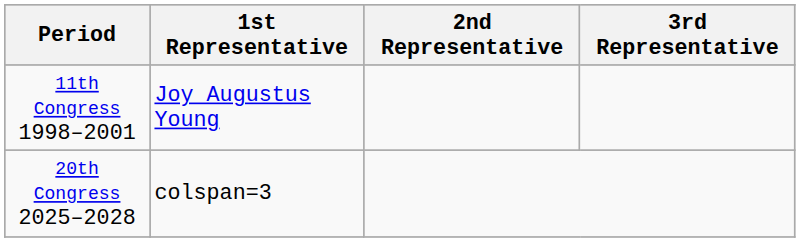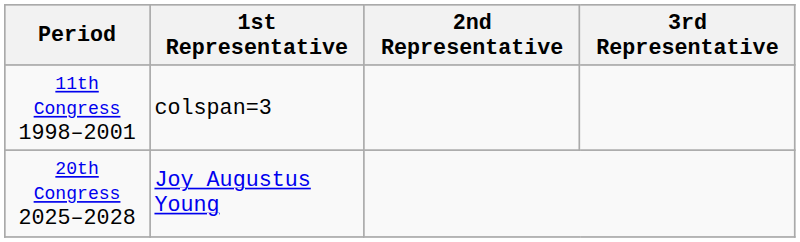(233, 108) Joy Augustus Young -> (213, 108) colspan=3
(213, 193) colspan=3 -> (233, 193) Joy Augustus Young
